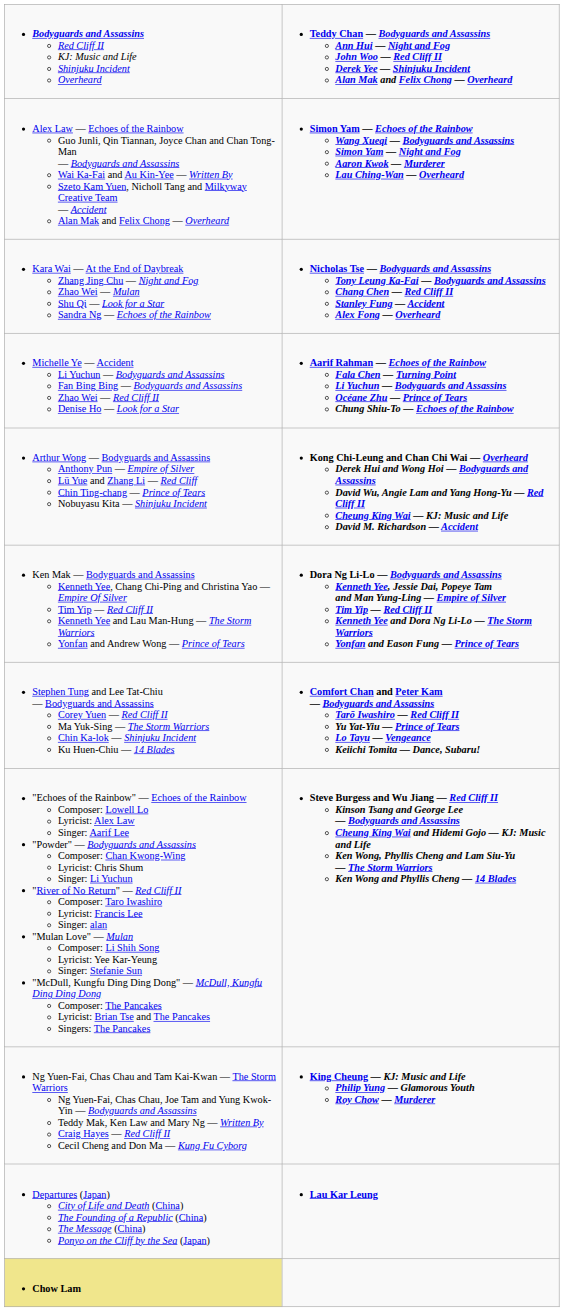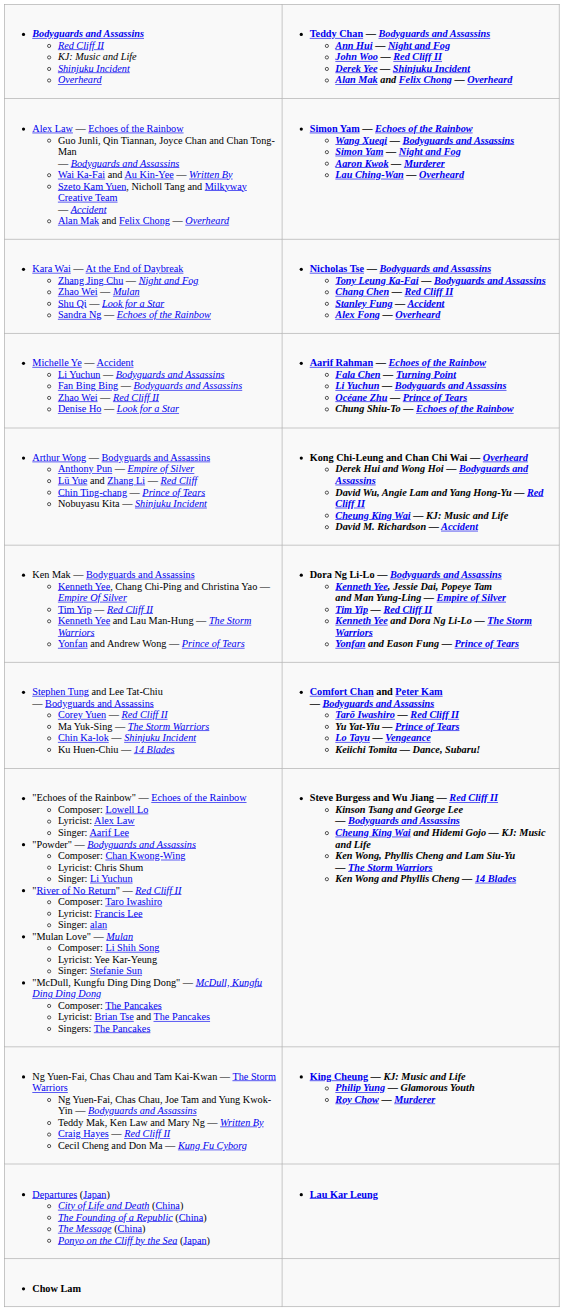(143, 1288) khaki background -> (143, 1288) no background
